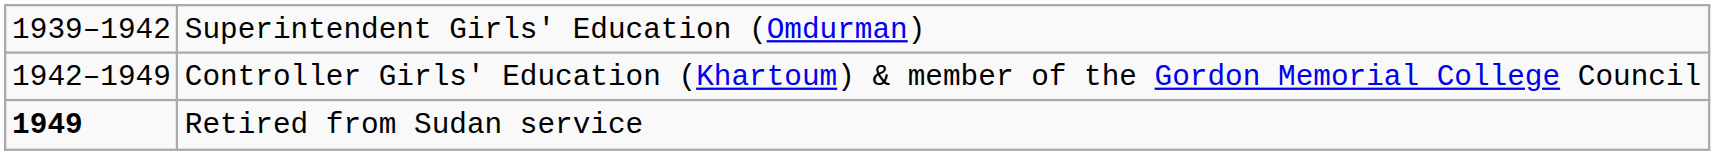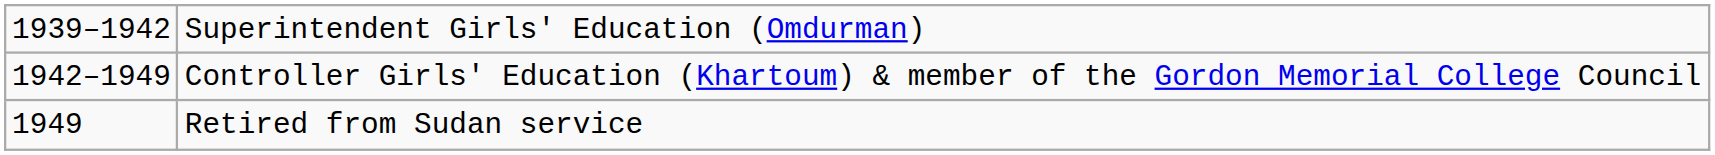(47, 125) bold -> (47, 125) normal
